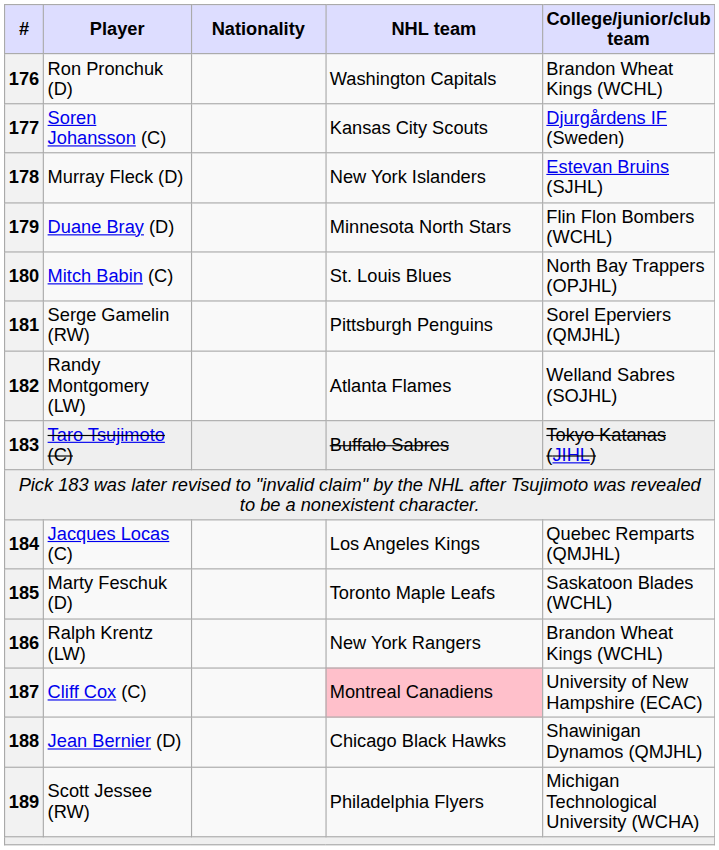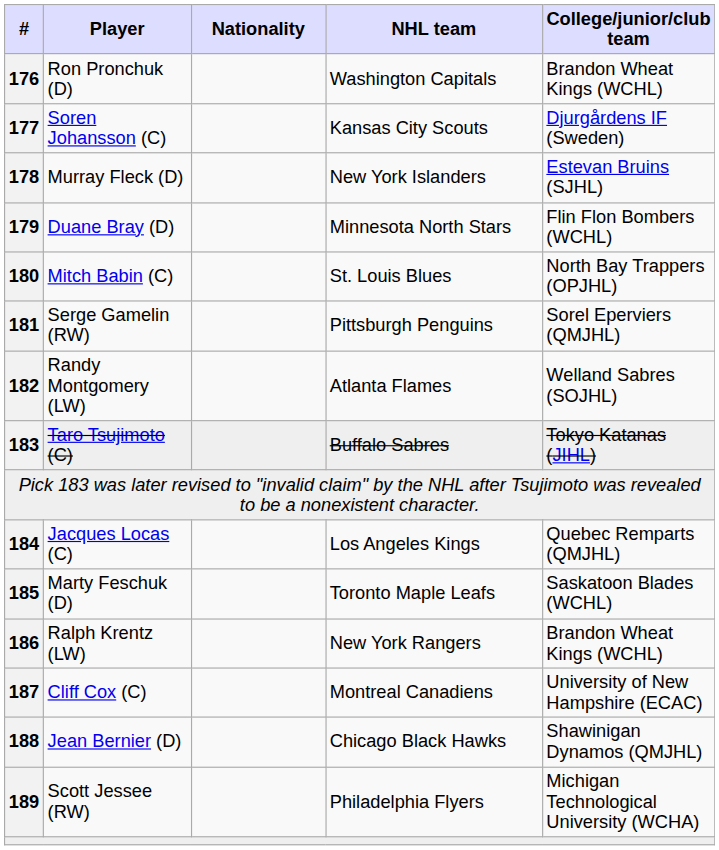(411, 692) pink background -> (411, 692) no background
